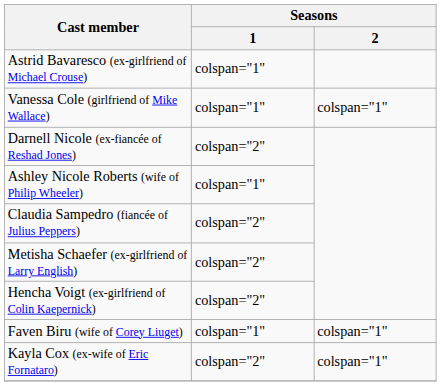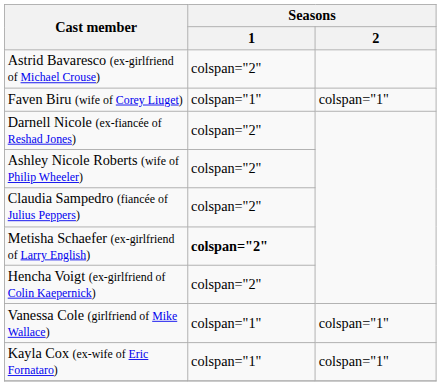(230, 68) colspan="1" -> (226, 68) colspan="2"
rows swapped: (92, 107) <-> (95, 331)
(230, 184) colspan="1" -> (226, 168) colspan="2"
(230, 261) normal -> (230, 245) bold
(230, 361) colspan="2" -> (226, 361) colspan="1"
